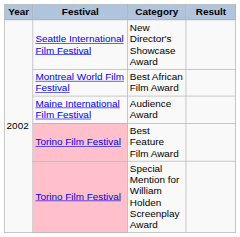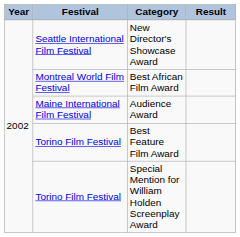(78, 142) pink background -> (78, 142) no background
(78, 197) pink background -> (78, 197) no background
